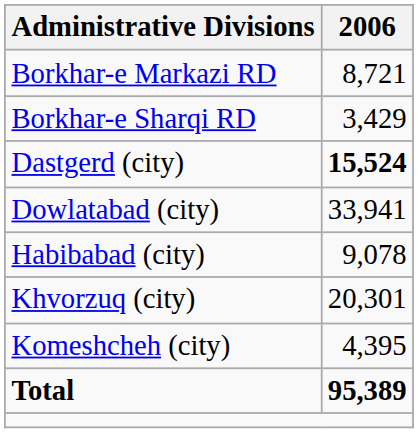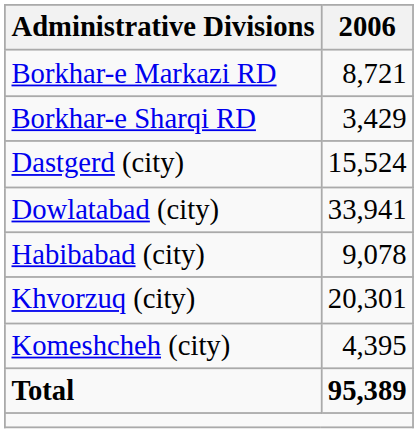(367, 163) bold -> (367, 163) normal
